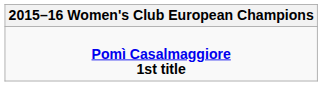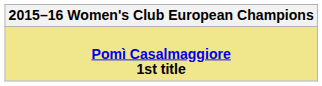(161, 61) no background -> (161, 61) khaki background
